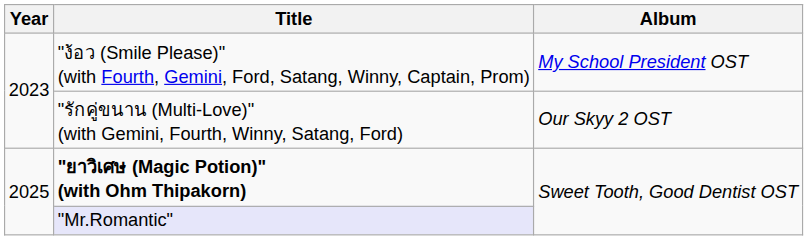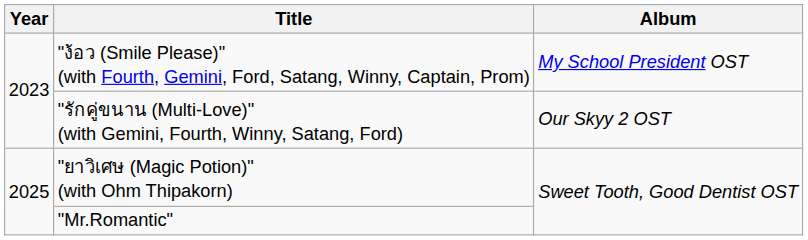(162, 179) bold -> (156, 179) normal
(115, 220) lavender background -> (115, 220) no background
